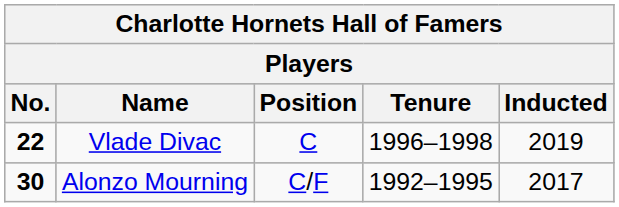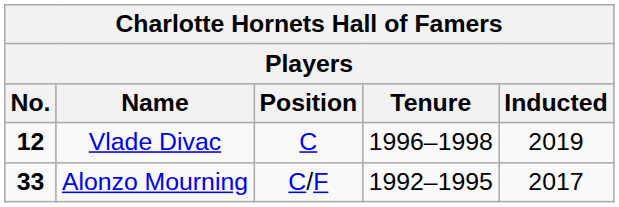(30, 142) 22 -> (30, 142) 12
(30, 181) 30 -> (30, 181) 33
